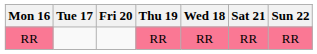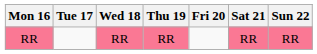columns swapped: (205, 16) <-> (116, 16)
